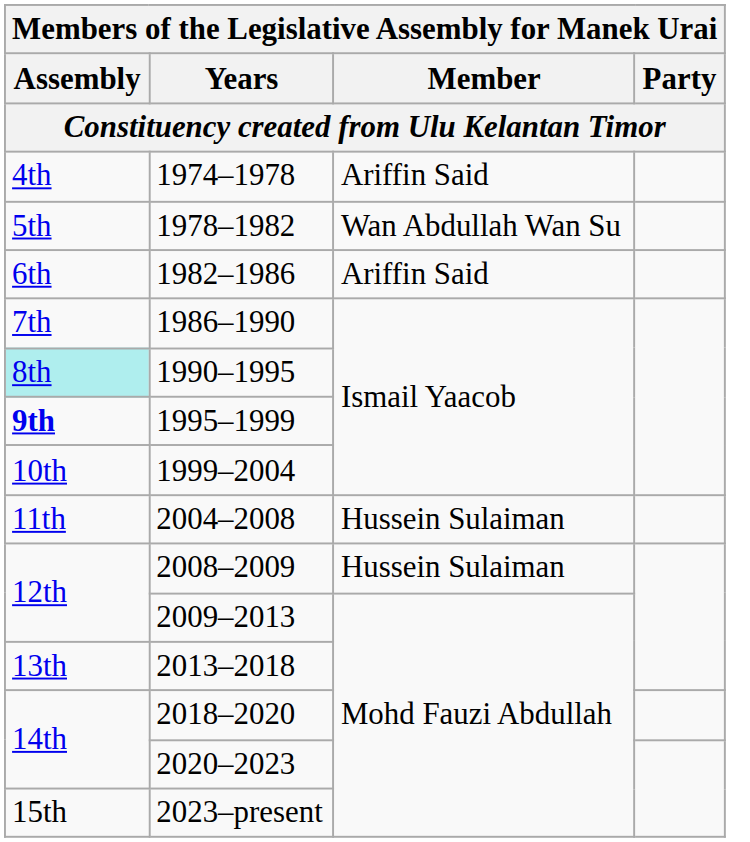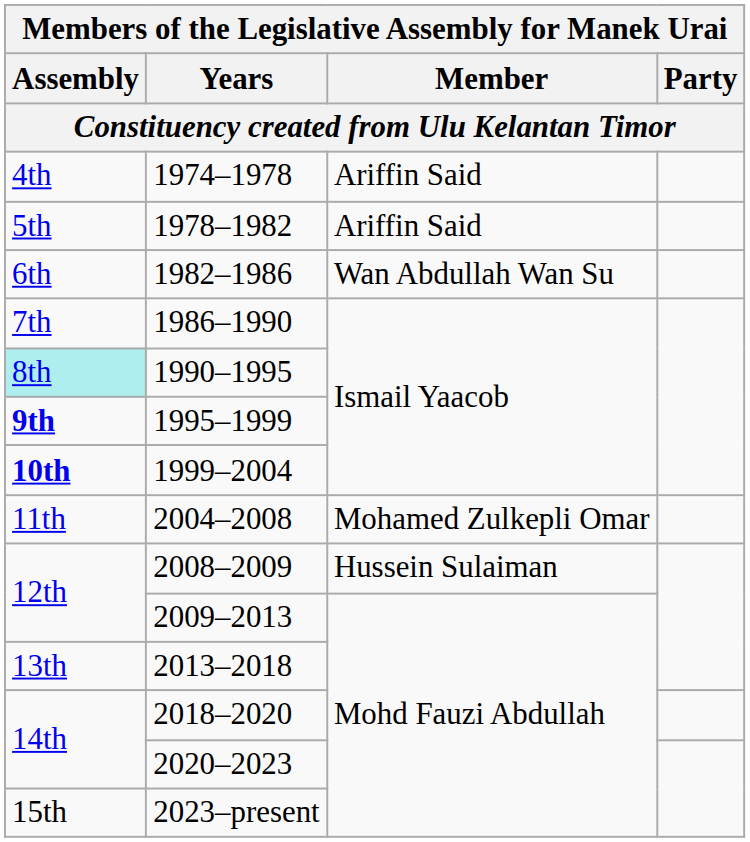(481, 224) Wan Abdullah Wan Su -> (408, 224) Ariffin Said
(415, 273) Ariffin Said -> (474, 273) Wan Abdullah Wan Su
(40, 469) normal -> (41, 469) bold
(453, 518) Hussein Sulaiman -> (492, 518) Mohamed Zulkepli Omar
